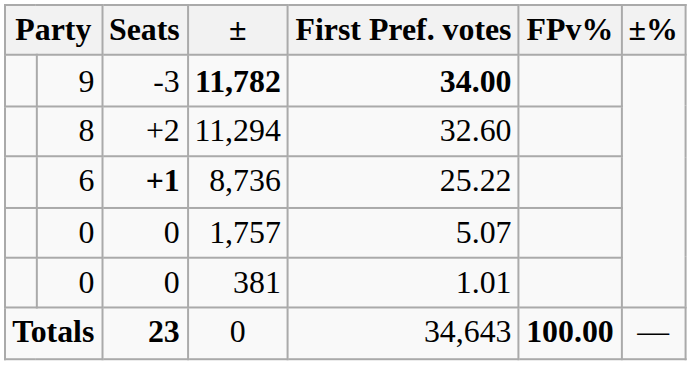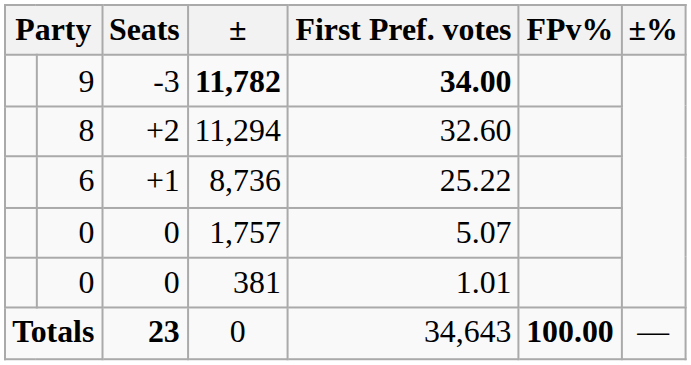(163, 181) bold -> (163, 181) normal
